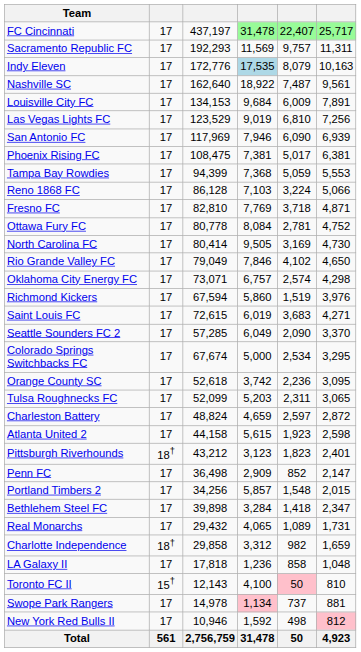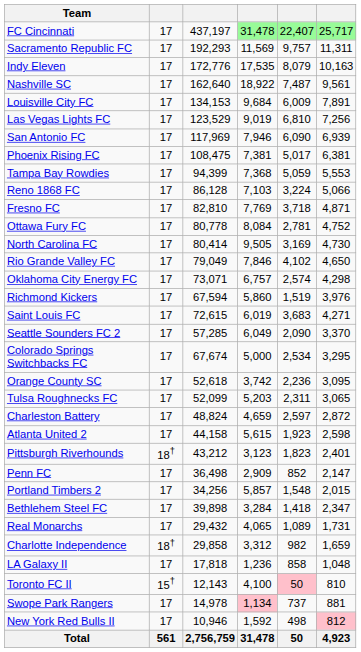(257, 66) lightblue background -> (257, 66) no background
